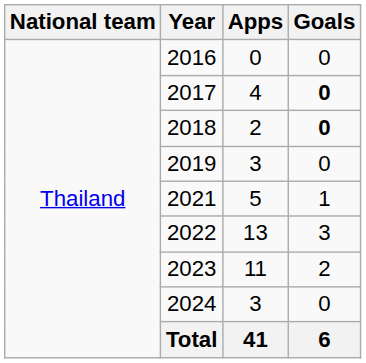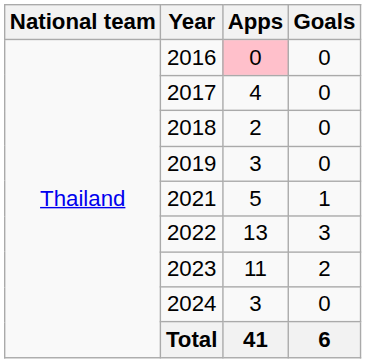(255, 57) no background -> (255, 57) pink background
(324, 92) bold -> (324, 92) normal
(324, 127) bold -> (324, 127) normal
